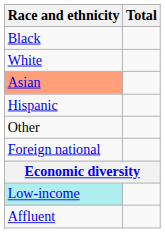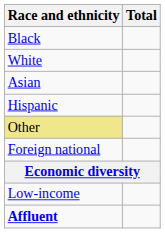(24, 82) lightsalmon background -> (24, 82) no background
(24, 127) no background -> (24, 127) khaki background
(44, 194) paleturquoise background -> (44, 194) no background
(31, 216) normal -> (33, 216) bold
